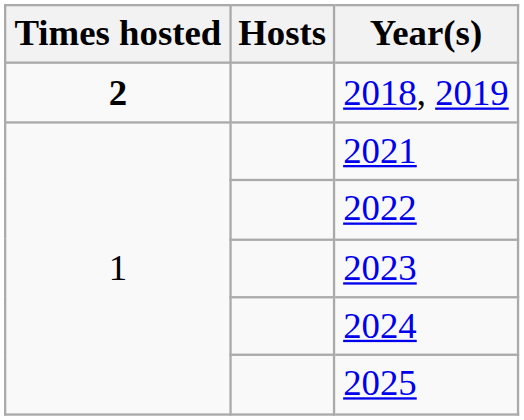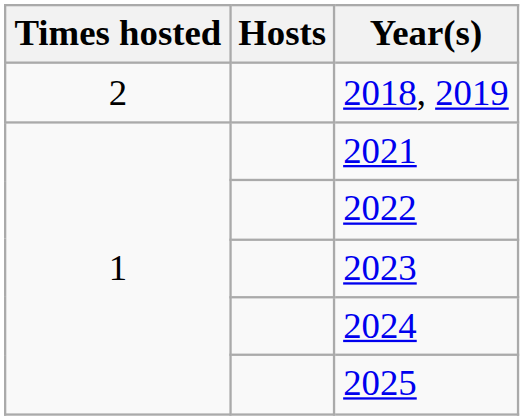(118, 92) bold -> (118, 92) normal
